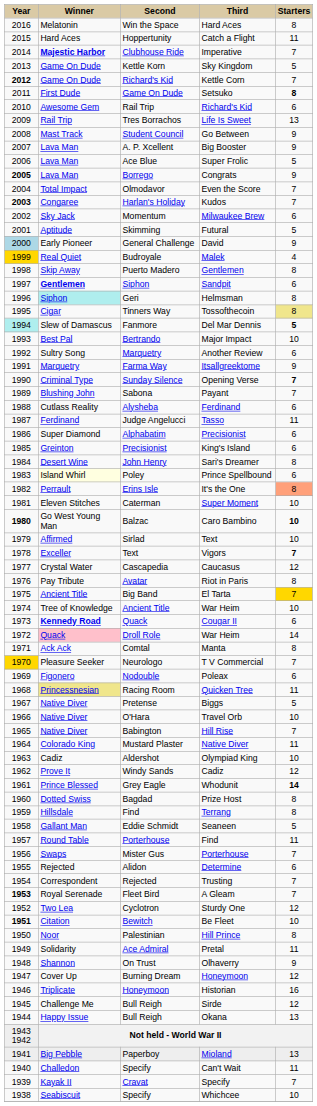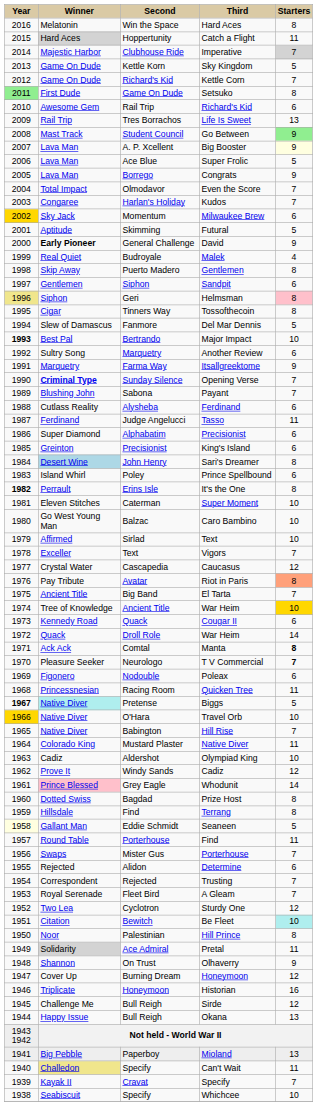(60, 39) no background -> (60, 39) lightgrey background
(73, 52) bold -> (71, 52) normal
(294, 52) no background -> (294, 52) lightgrey background
(21, 80) bold -> (21, 80) normal
(21, 93) no background -> (21, 93) lightgreen background
(294, 93) bold -> (294, 93) normal
(294, 134) no background -> (294, 134) lightgreen background
(294, 148) no background -> (294, 148) lightyellow background
(21, 175) bold -> (21, 175) normal
(21, 203) bold -> (21, 203) normal
(21, 216) no background -> (21, 216) gold background
(21, 244) lightblue background -> (21, 244) no background
(66, 244) normal -> (68, 244) bold
(21, 257) gold background -> (21, 257) no background
(63, 285) bold -> (61, 285) normal
(21, 298) no background -> (21, 298) khaki background
(54, 298) paleturquoise background -> (54, 298) no background
(294, 298) no background -> (294, 298) pink background
(294, 312) khaki background -> (294, 312) no background
(21, 325) paleturquoise background -> (21, 325) no background
(294, 325) bold -> (294, 325) normal
(21, 339) normal -> (21, 339) bold
(67, 380) normal -> (69, 380) bold
(294, 380) bold -> (294, 380) normal
(64, 462) no background -> (64, 462) lightblue background
(63, 476) lightyellow background -> (63, 476) no background
(21, 489) normal -> (21, 489) bold
(294, 489) lightsalmon background -> (294, 489) no background
(21, 521) bold -> (21, 521) normal
(294, 521) bold -> (294, 521) normal
(294, 553) bold -> (294, 553) normal
(294, 581) no background -> (294, 581) lightsalmon background
(294, 594) gold background -> (294, 594) no background
(294, 608) no background -> (294, 608) gold background
(71, 622) bold -> (69, 622) normal
(53, 635) pink background -> (53, 635) no background
(294, 649) normal -> (294, 649) bold
(21, 663) gold background -> (21, 663) no background
(294, 663) normal -> (294, 663) bold
(70, 690) khaki background -> (70, 690) no background
(21, 704) normal -> (21, 704) bold
(64, 704) no background -> (64, 704) paleturquoise background
(21, 717) no background -> (21, 717) gold background
(69, 786) no background -> (69, 786) pink background
(294, 786) bold -> (294, 786) normal
(21, 826) no background -> (21, 826) lightyellow background
(21, 895) bold -> (21, 895) normal
(21, 922) bold -> (21, 922) normal
(294, 922) no background -> (294, 922) paleturquoise background
(58, 949) no background -> (58, 949) lightgrey background
(60, 1068) no background -> (60, 1068) khaki background
